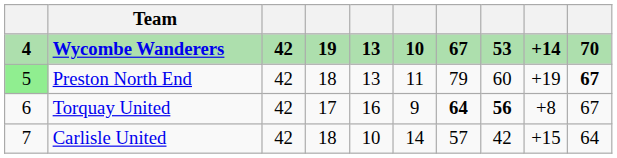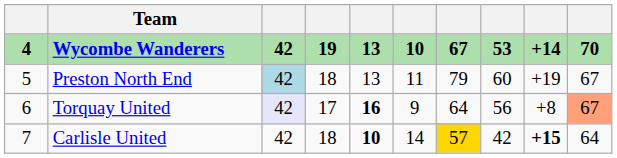(26, 78) lightgreen background -> (26, 78) no background
(284, 78) no background -> (284, 78) lightblue background
(590, 78) bold -> (590, 78) normal
(284, 108) no background -> (284, 108) lavender background
(371, 108) normal -> (371, 108) bold
(458, 108) bold -> (458, 108) normal
(502, 108) bold -> (502, 108) normal
(590, 108) no background -> (590, 108) lightsalmon background
(371, 138) normal -> (371, 138) bold
(458, 138) no background -> (458, 138) gold background
(546, 138) normal -> (546, 138) bold
